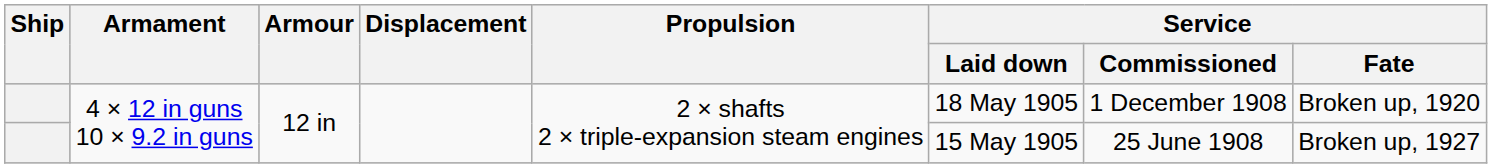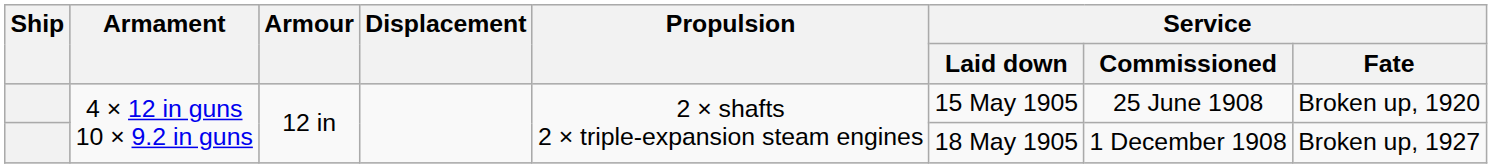(1006, 102) 18 May 1905 -> (1006, 102) 15 May 1905
(1188, 102) 1 December 1908 -> (1188, 102) 25 June 1908
(1006, 142) 15 May 1905 -> (1006, 142) 18 May 1905
(1188, 142) 25 June 1908 -> (1188, 142) 1 December 1908
